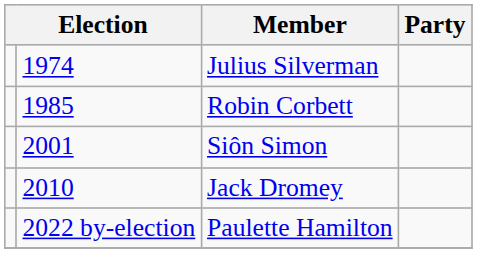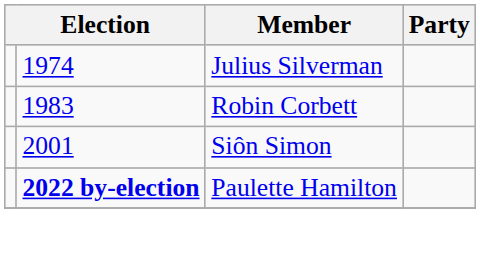(48, 106) 1985 -> (48, 106) 1983
- row: (275, 187)
(109, 227) normal -> (111, 187) bold
